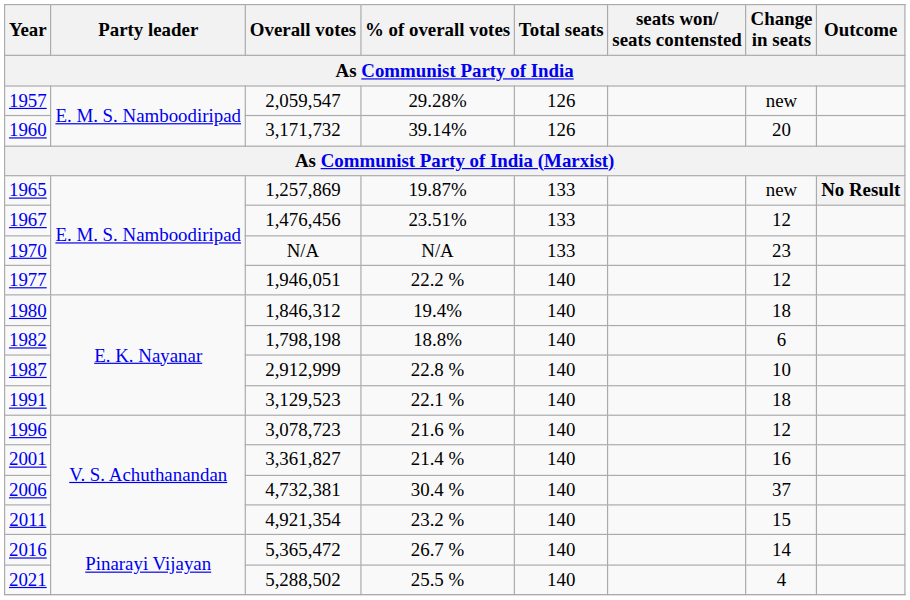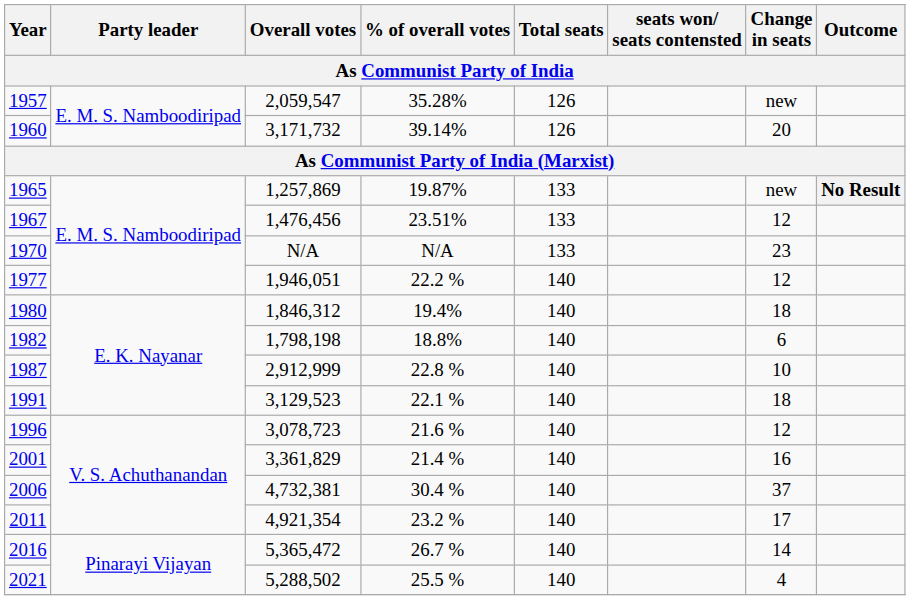(438, 100) 29.28% -> (438, 100) 35.28%
(303, 459) 3,361,827 -> (303, 459) 3,361,829
(781, 519) 15 -> (781, 519) 17
